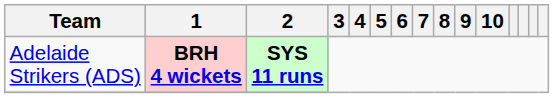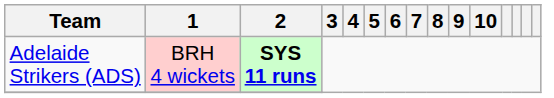(196, 64) bold -> (193, 64) normal
